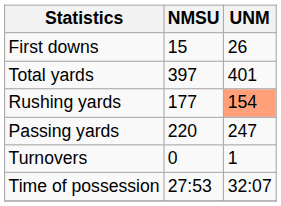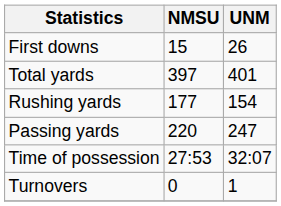(242, 102) lightsalmon background -> (242, 102) no background
rows swapped: (48, 158) <-> (84, 186)
